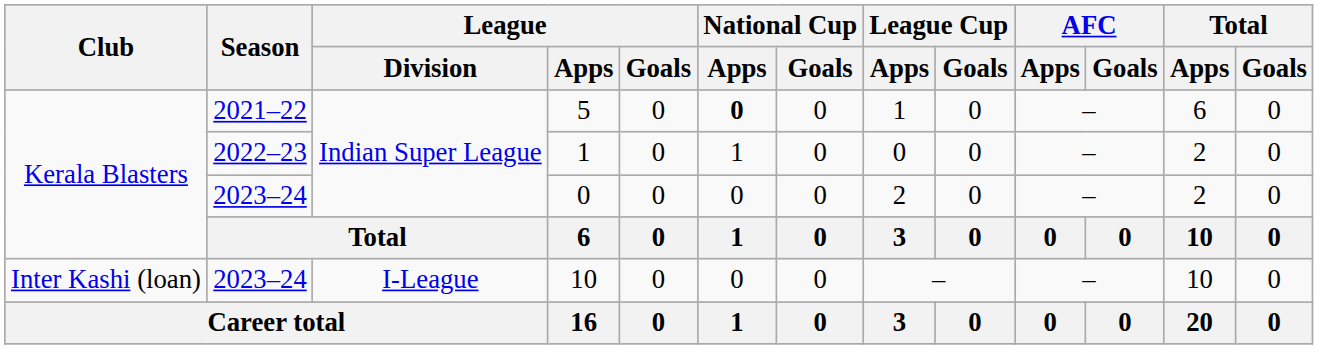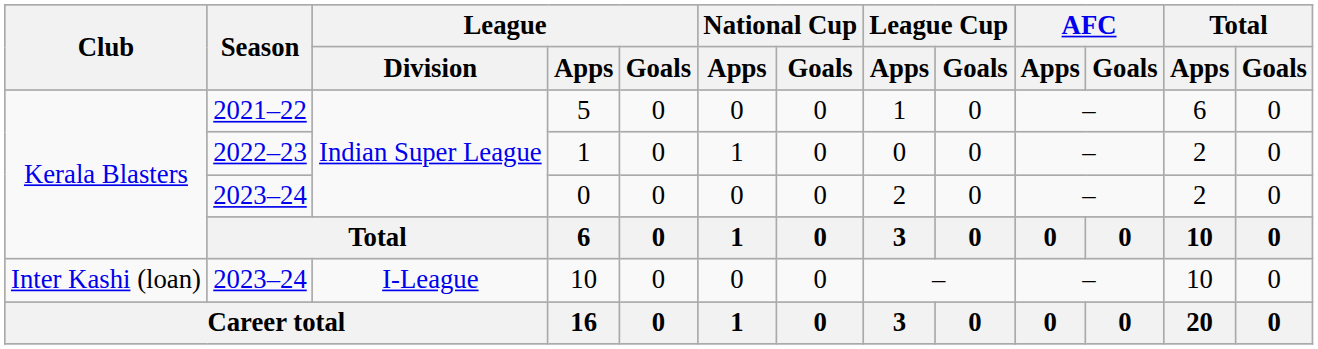(737, 110) bold -> (737, 110) normal
